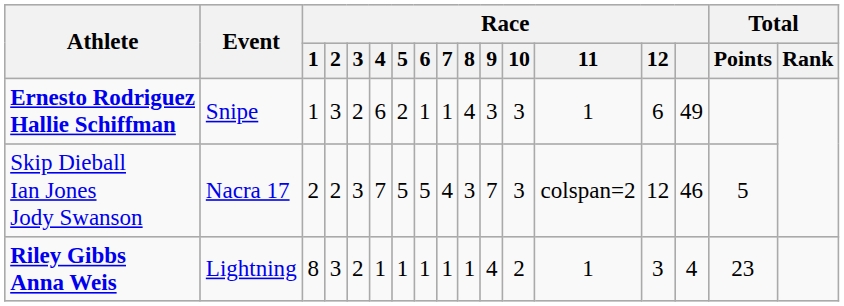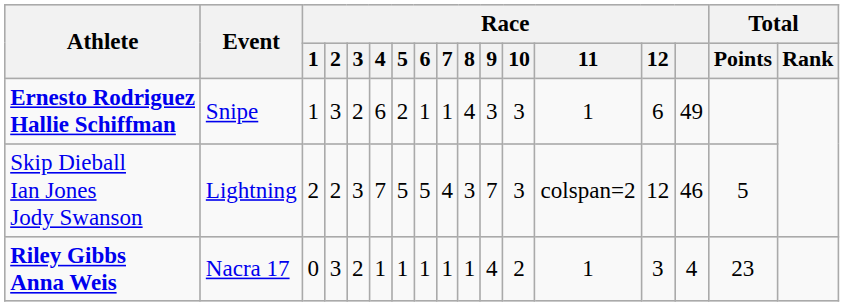(248, 190) Nacra 17 -> (251, 190) Lightning
(251, 269) Lightning -> (248, 269) Nacra 17
(313, 269) 8 -> (313, 269) 0
